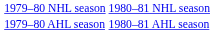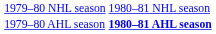(159, 24) normal -> (160, 24) bold
